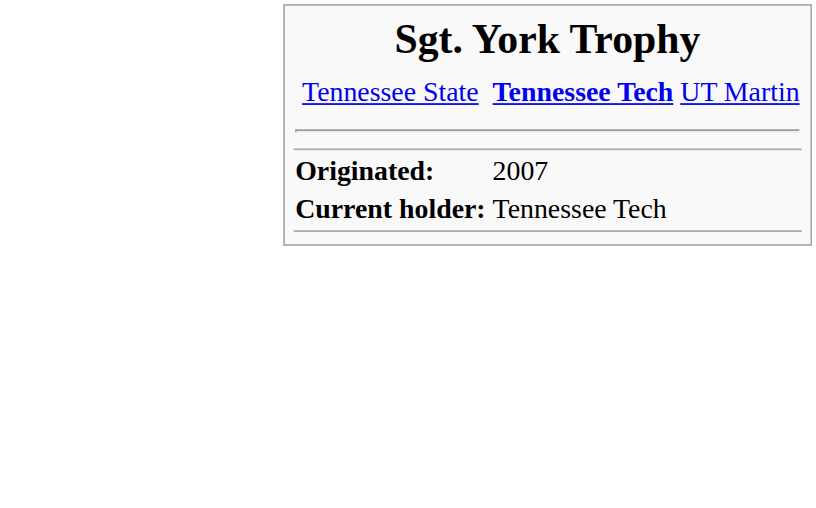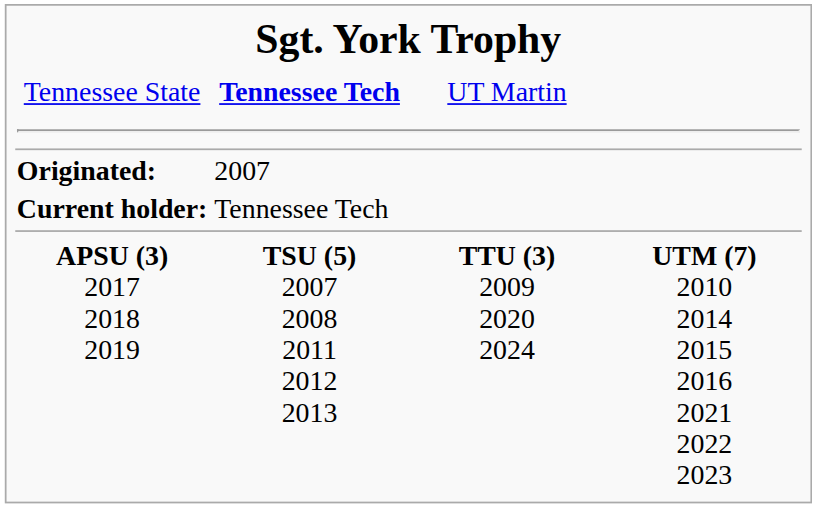+ row: (112, 303)
